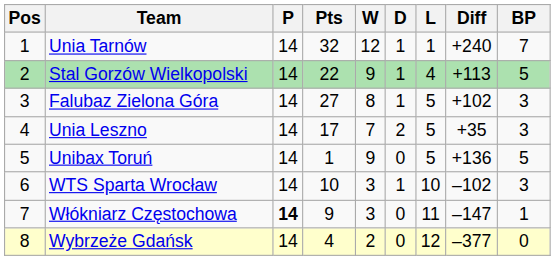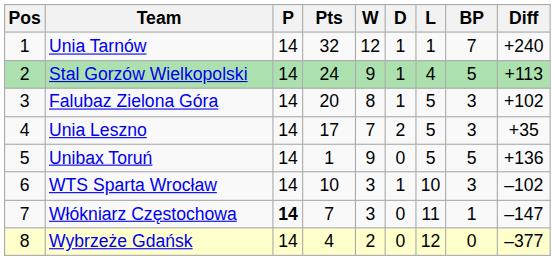columns swapped: (524, 18) <-> (472, 18)
(329, 74) 22 -> (329, 74) 24
(329, 102) 27 -> (329, 102) 20
(329, 213) 9 -> (329, 213) 7
